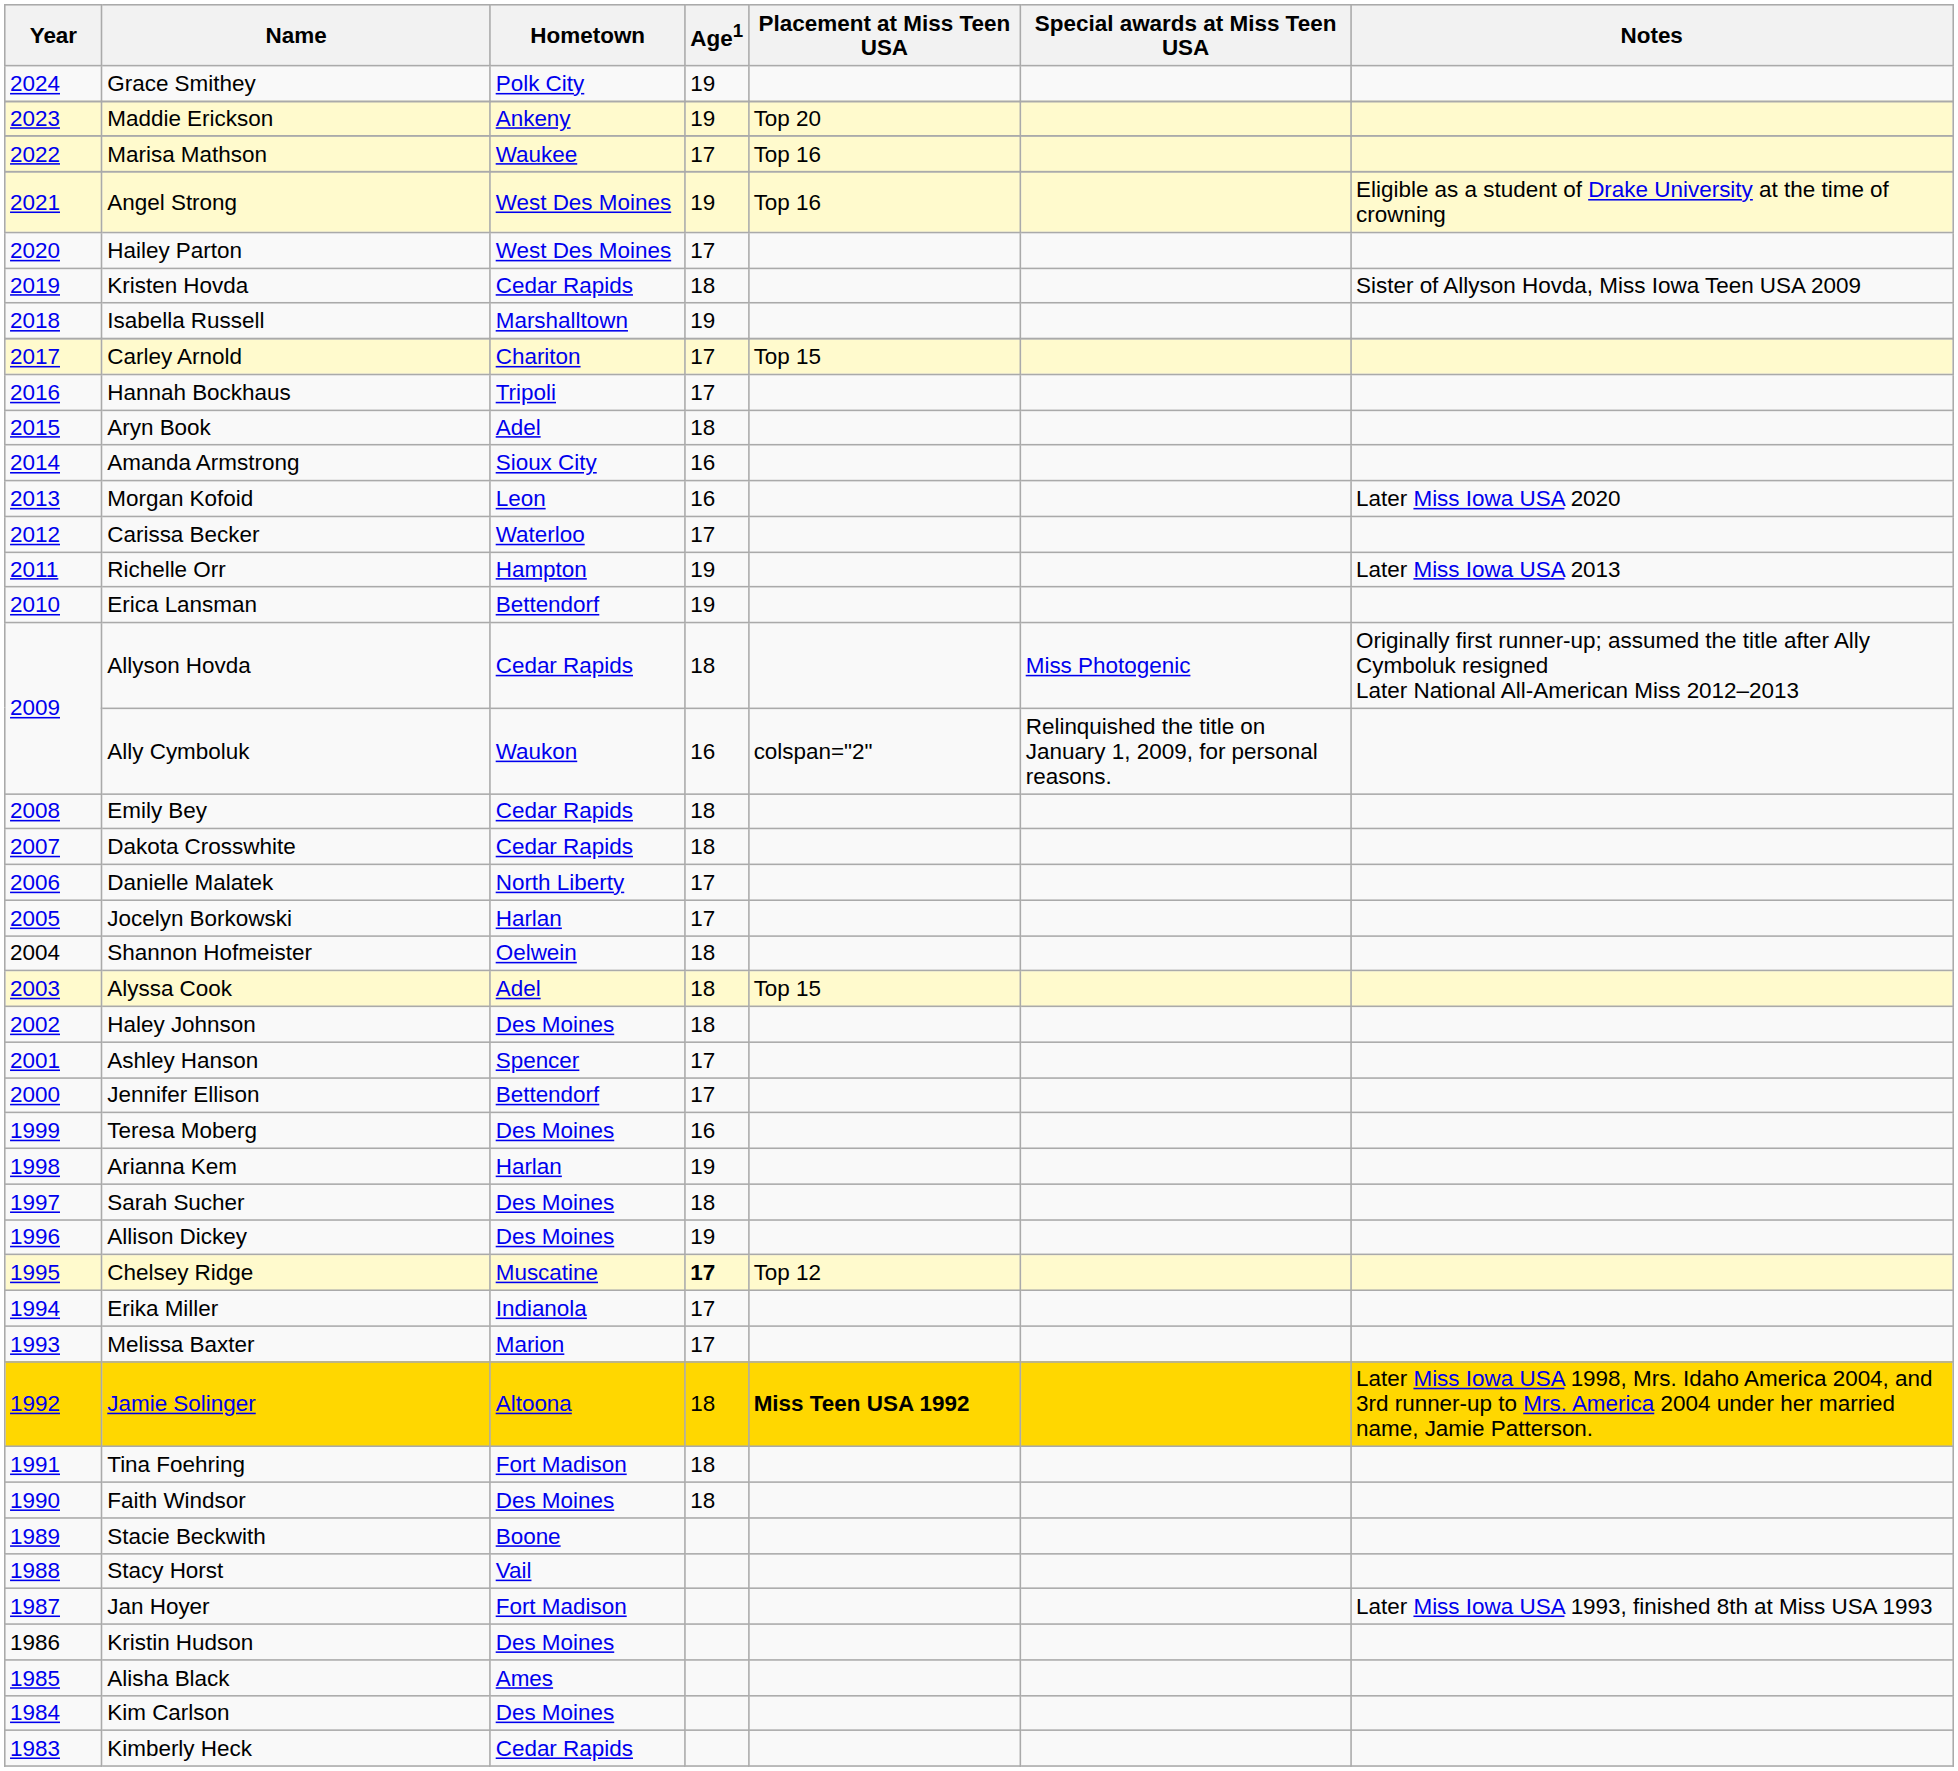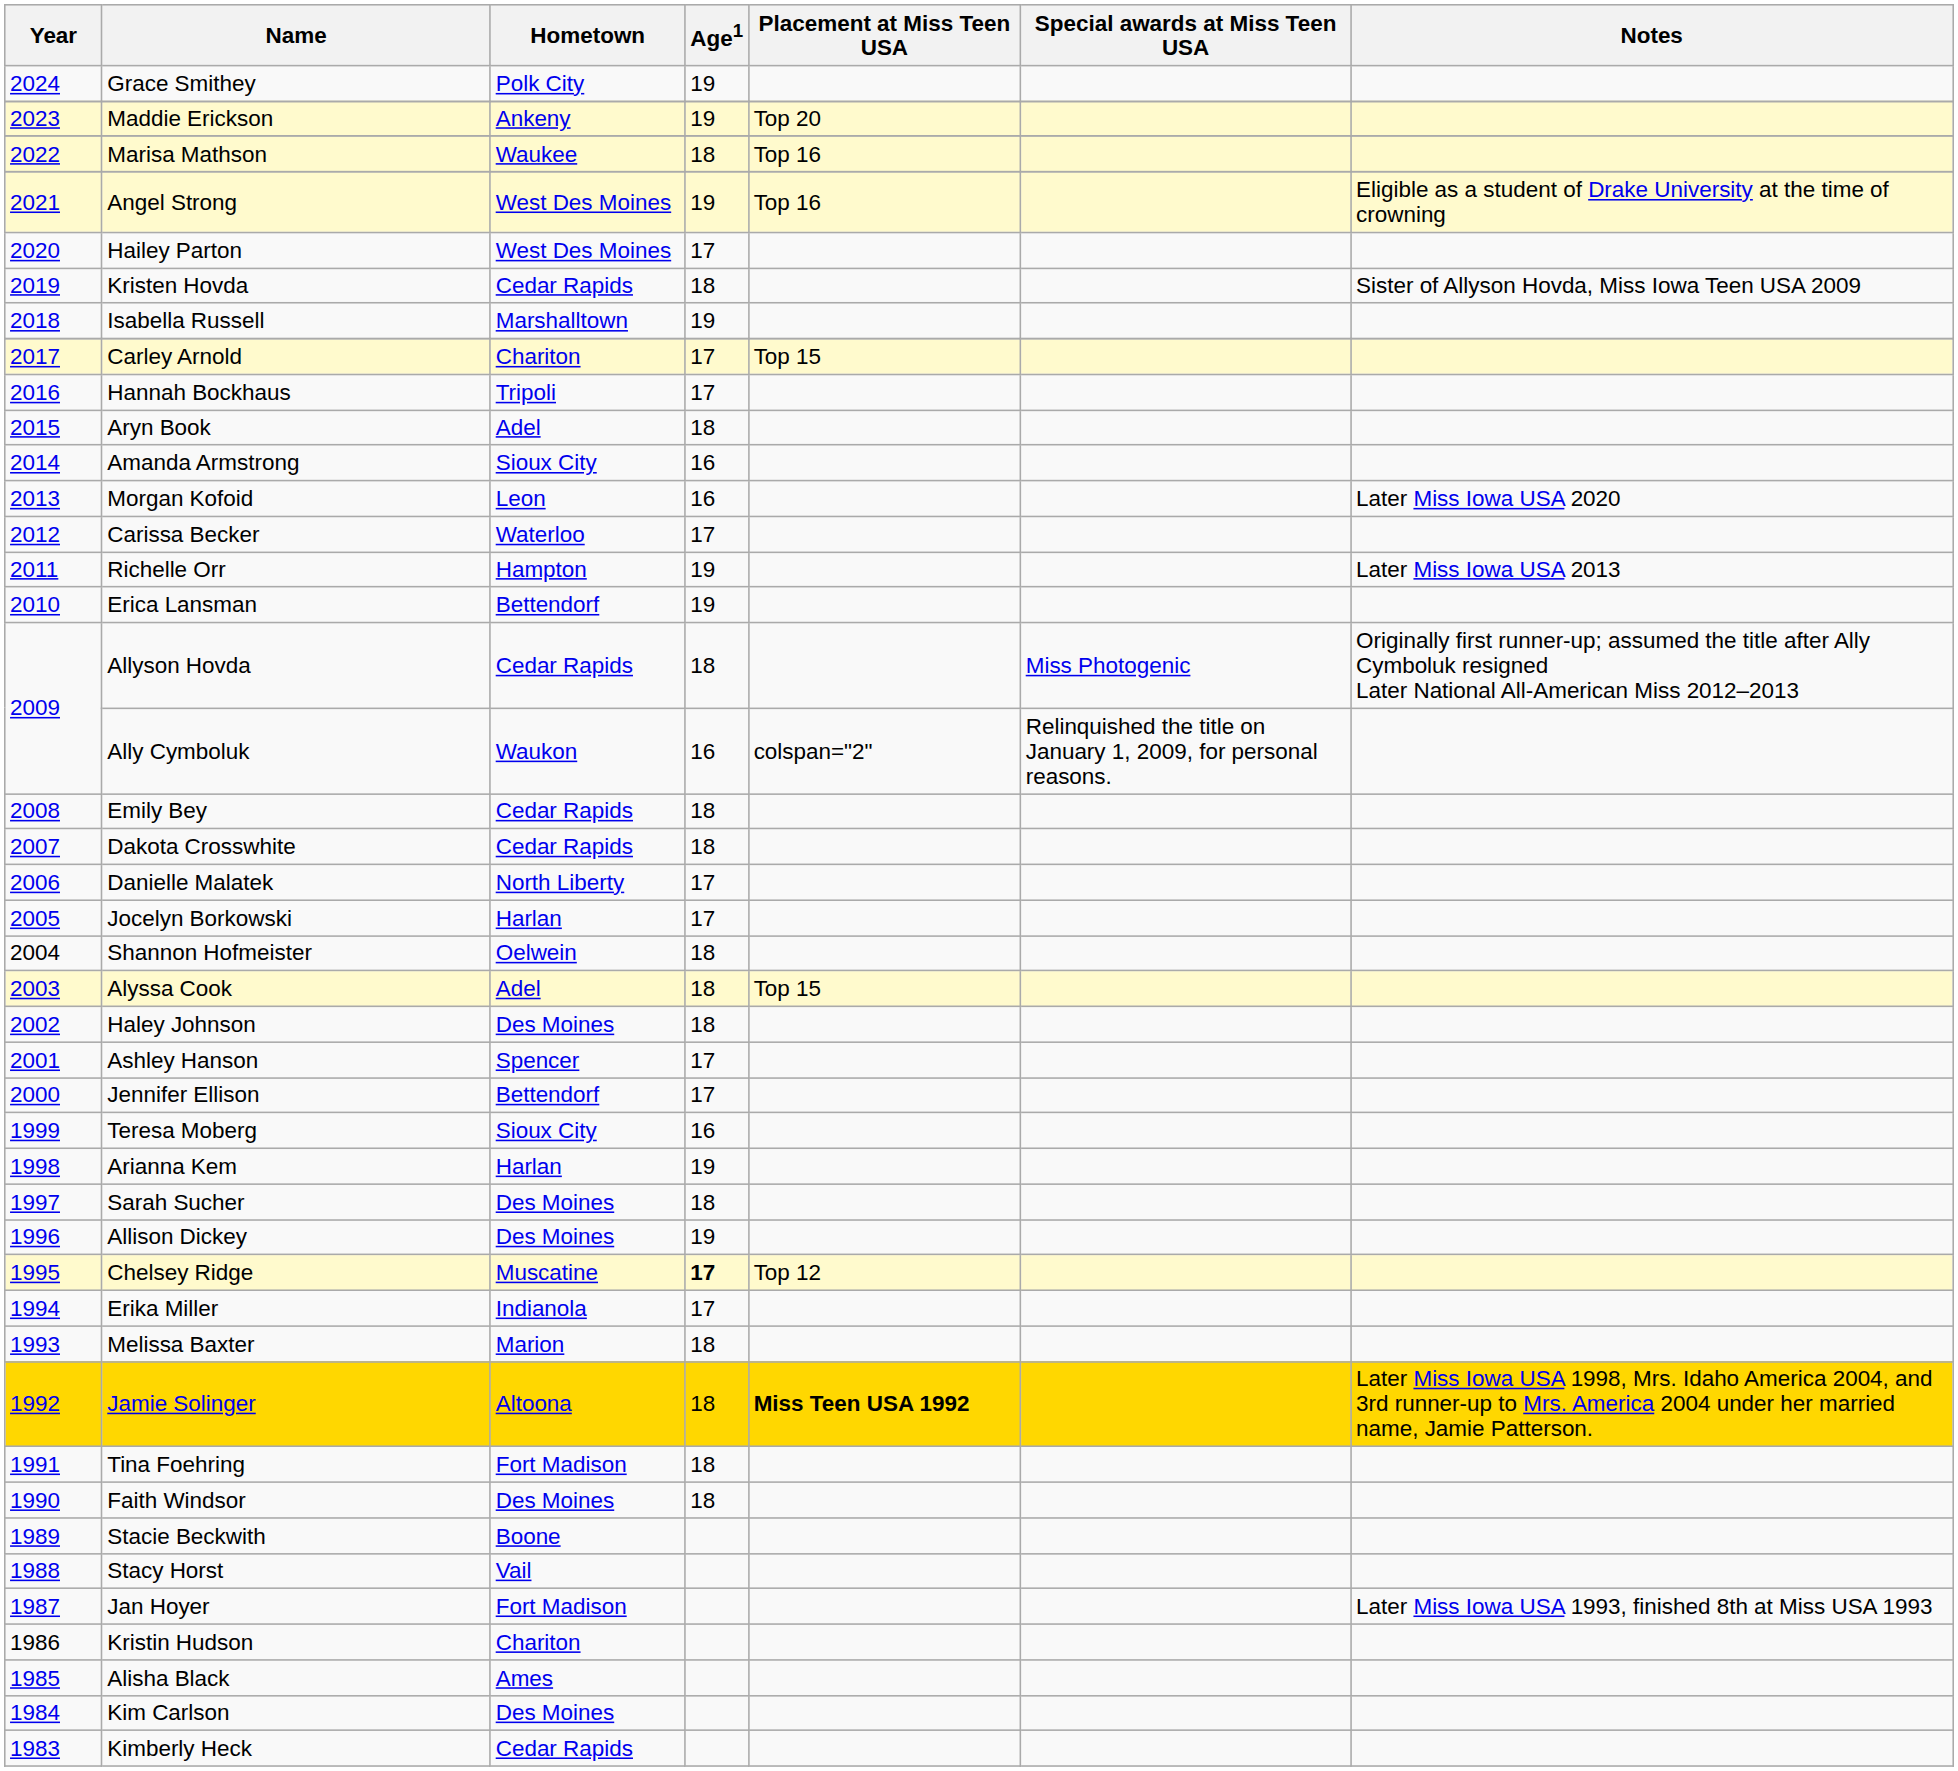(703, 154) 17 -> (703, 154) 18
(555, 1131) Des Moines -> (546, 1131) Sioux City
(703, 1344) 17 -> (703, 1344) 18
(555, 1642) Des Moines -> (538, 1642) Chariton
